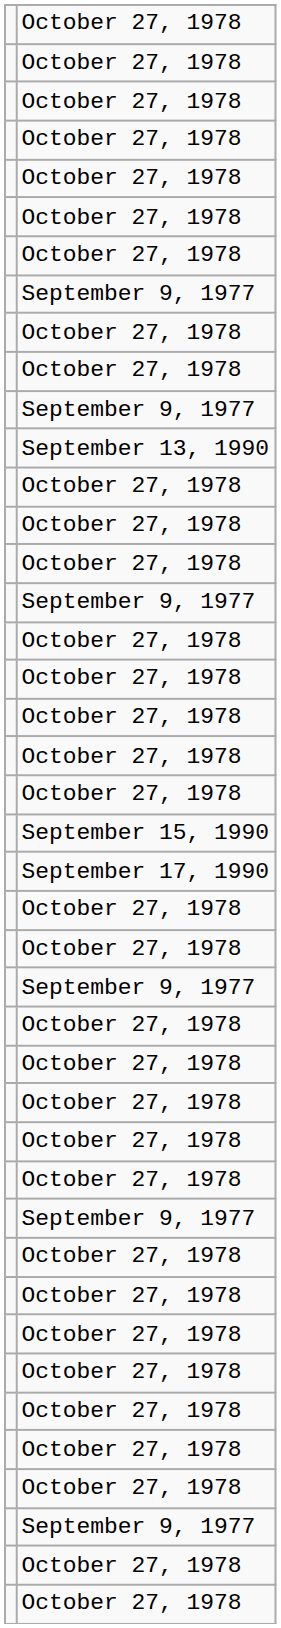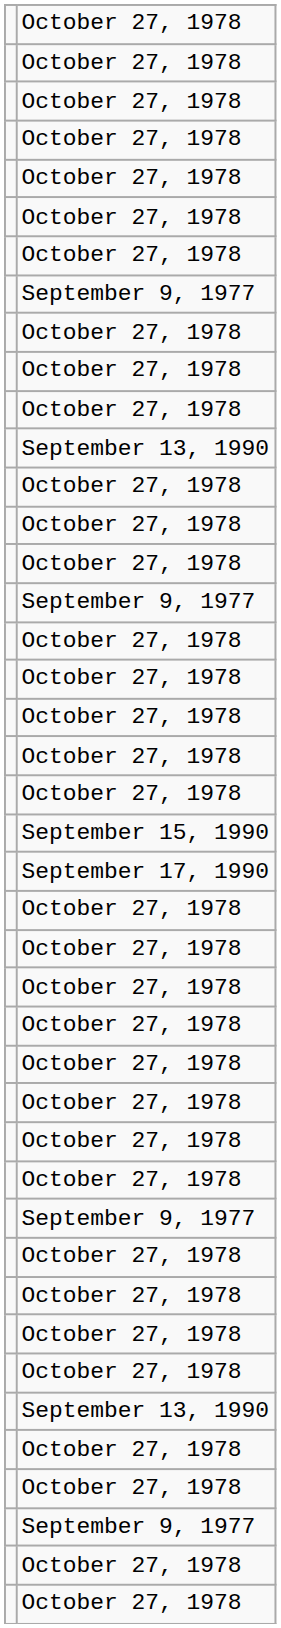(138, 409) September 9, 1977 -> (132, 409) October 27, 1978
(138, 987) September 9, 1977 -> (132, 987) October 27, 1978
(132, 1411) October 27, 1978 -> (145, 1411) September 13, 1990
